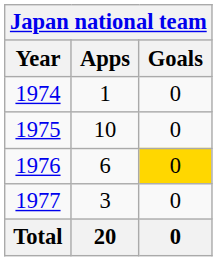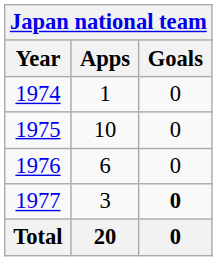(175, 165) gold background -> (175, 165) no background
(175, 201) normal -> (175, 201) bold
